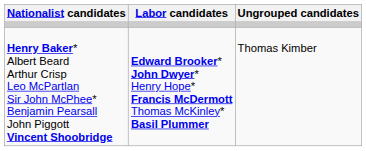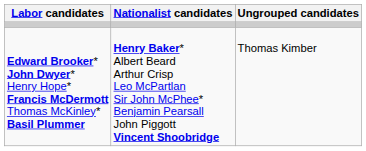columns swapped: (182, 13) <-> (66, 13)
